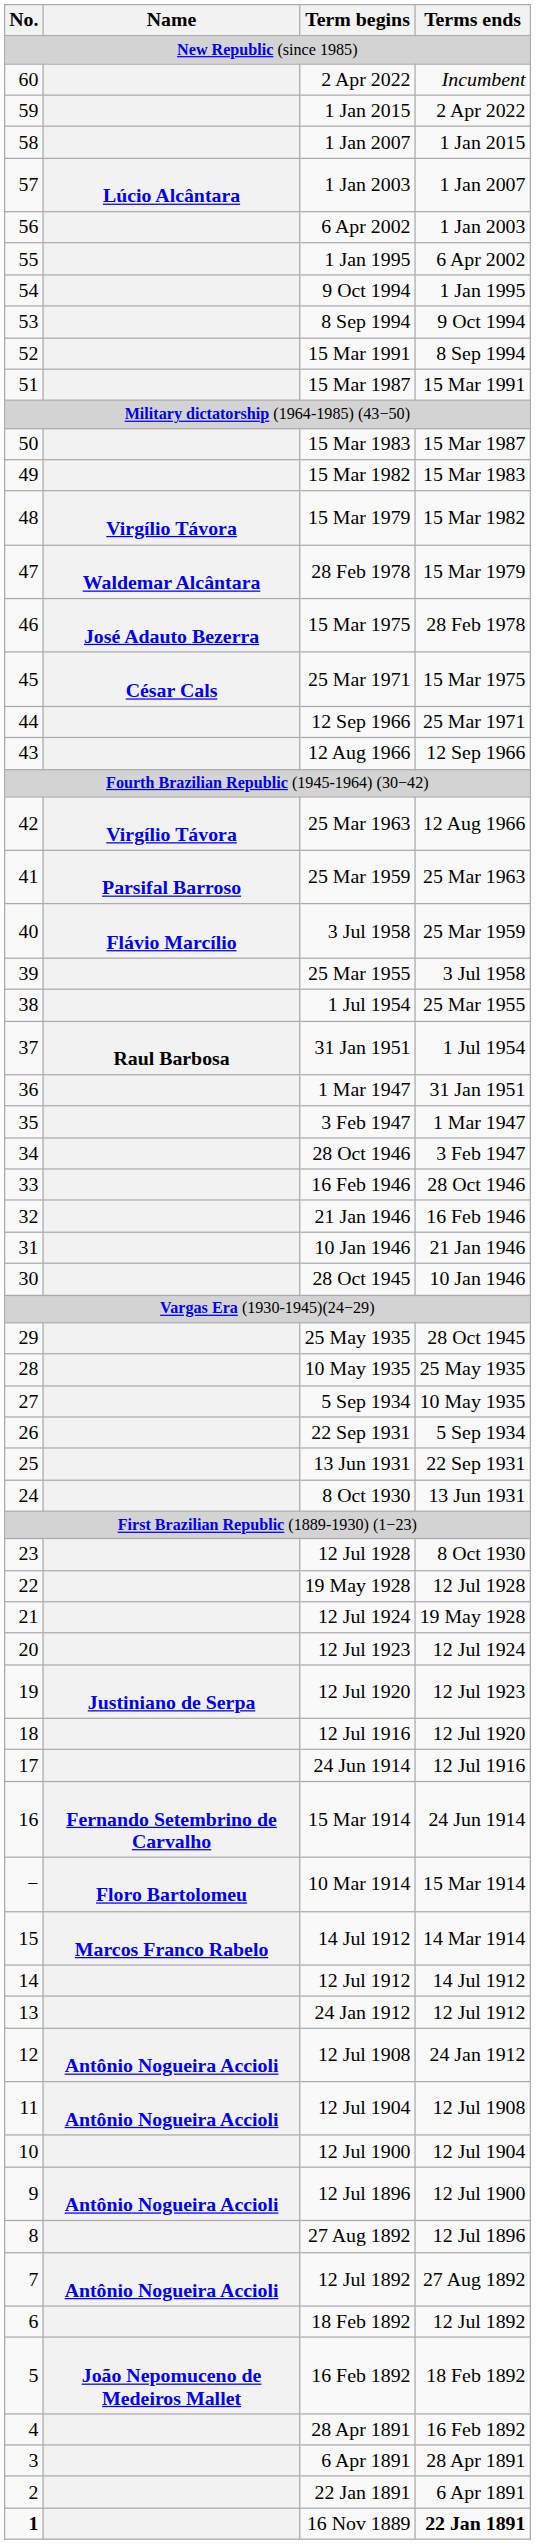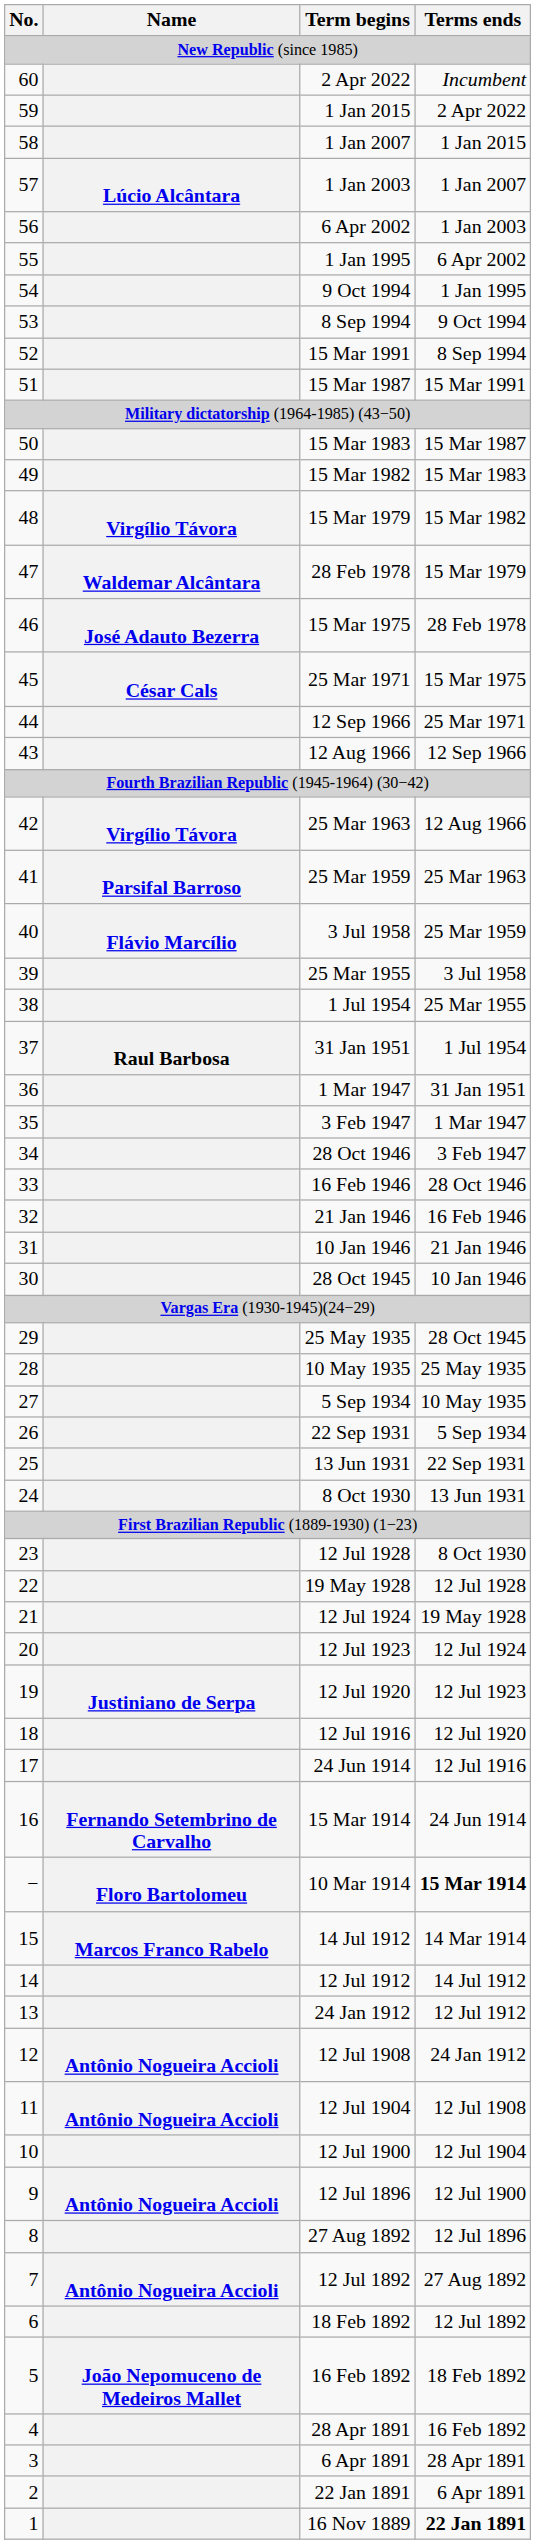(474, 1884) normal -> (473, 1884) bold
(33, 2523) bold -> (33, 2523) normal
